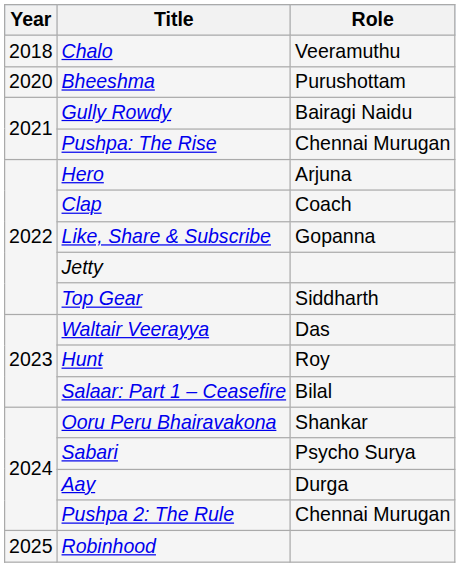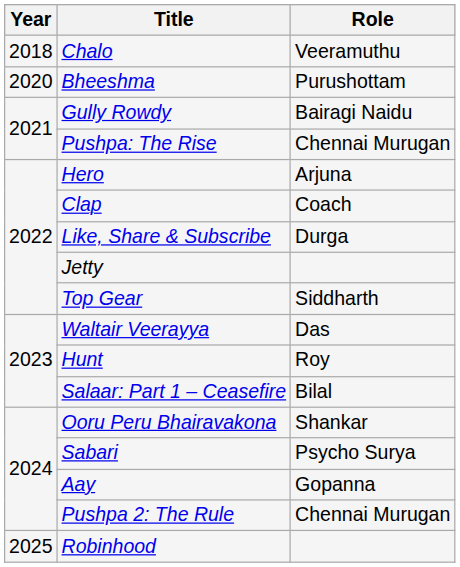(335, 236) Gopanna -> (322, 236) Durga
(322, 484) Durga -> (335, 484) Gopanna
